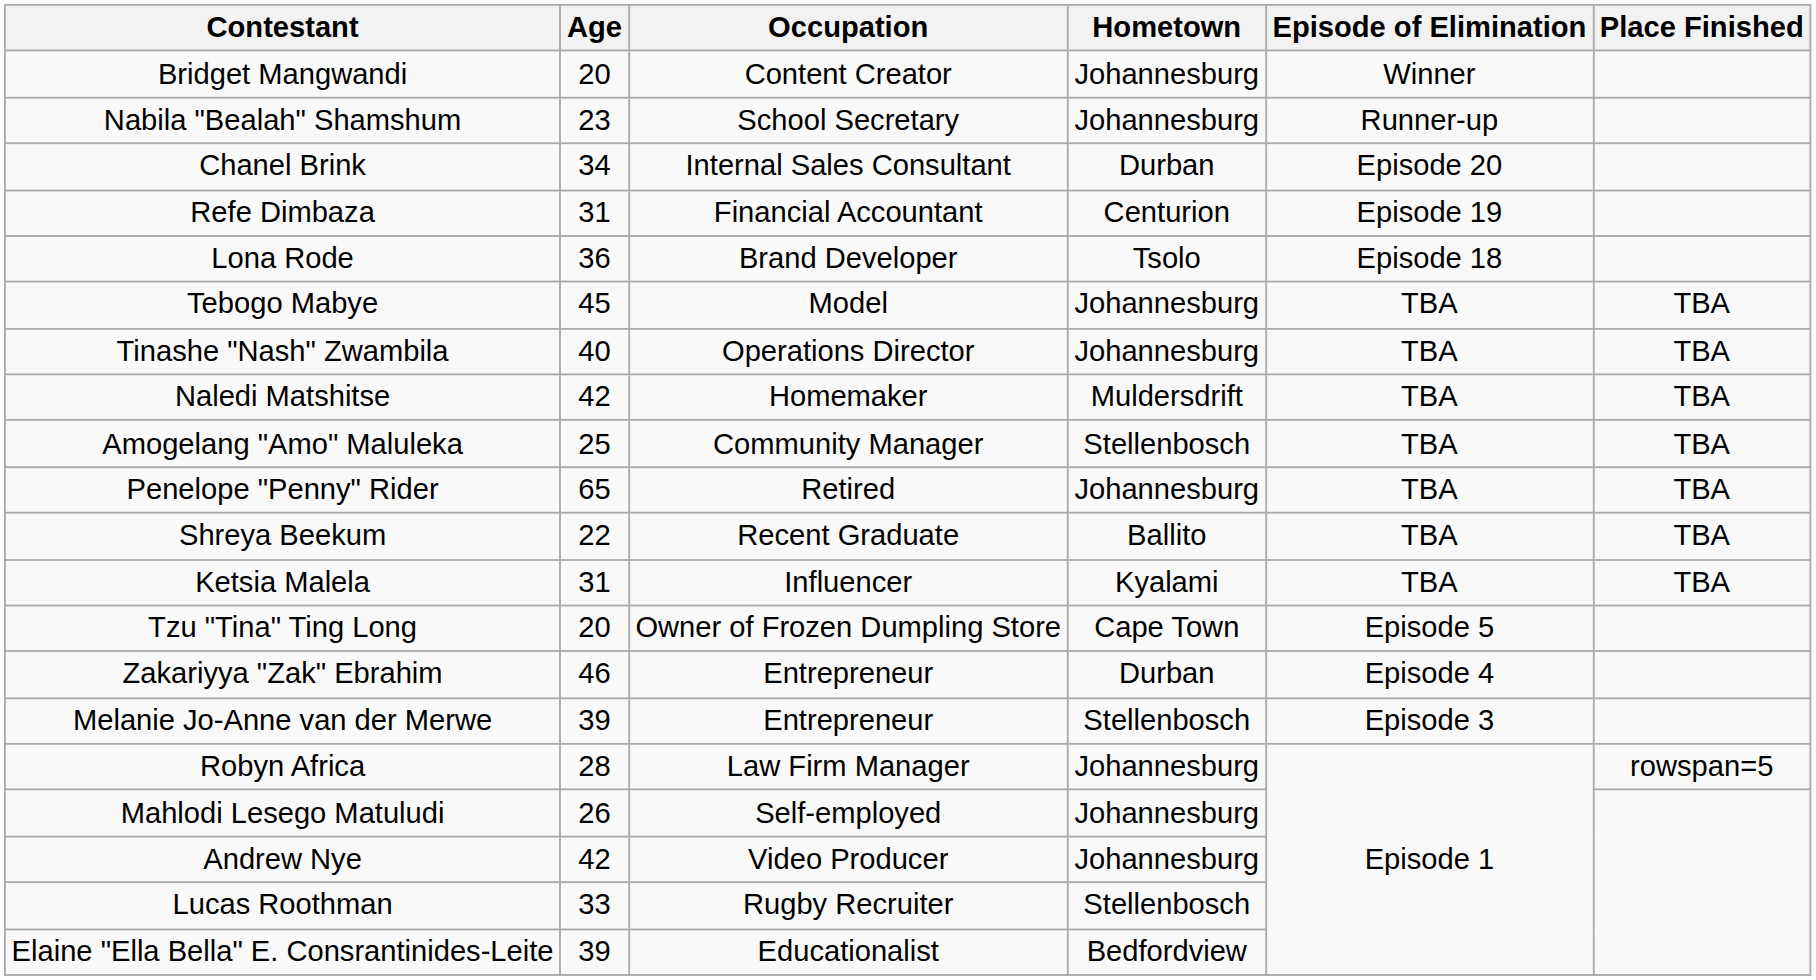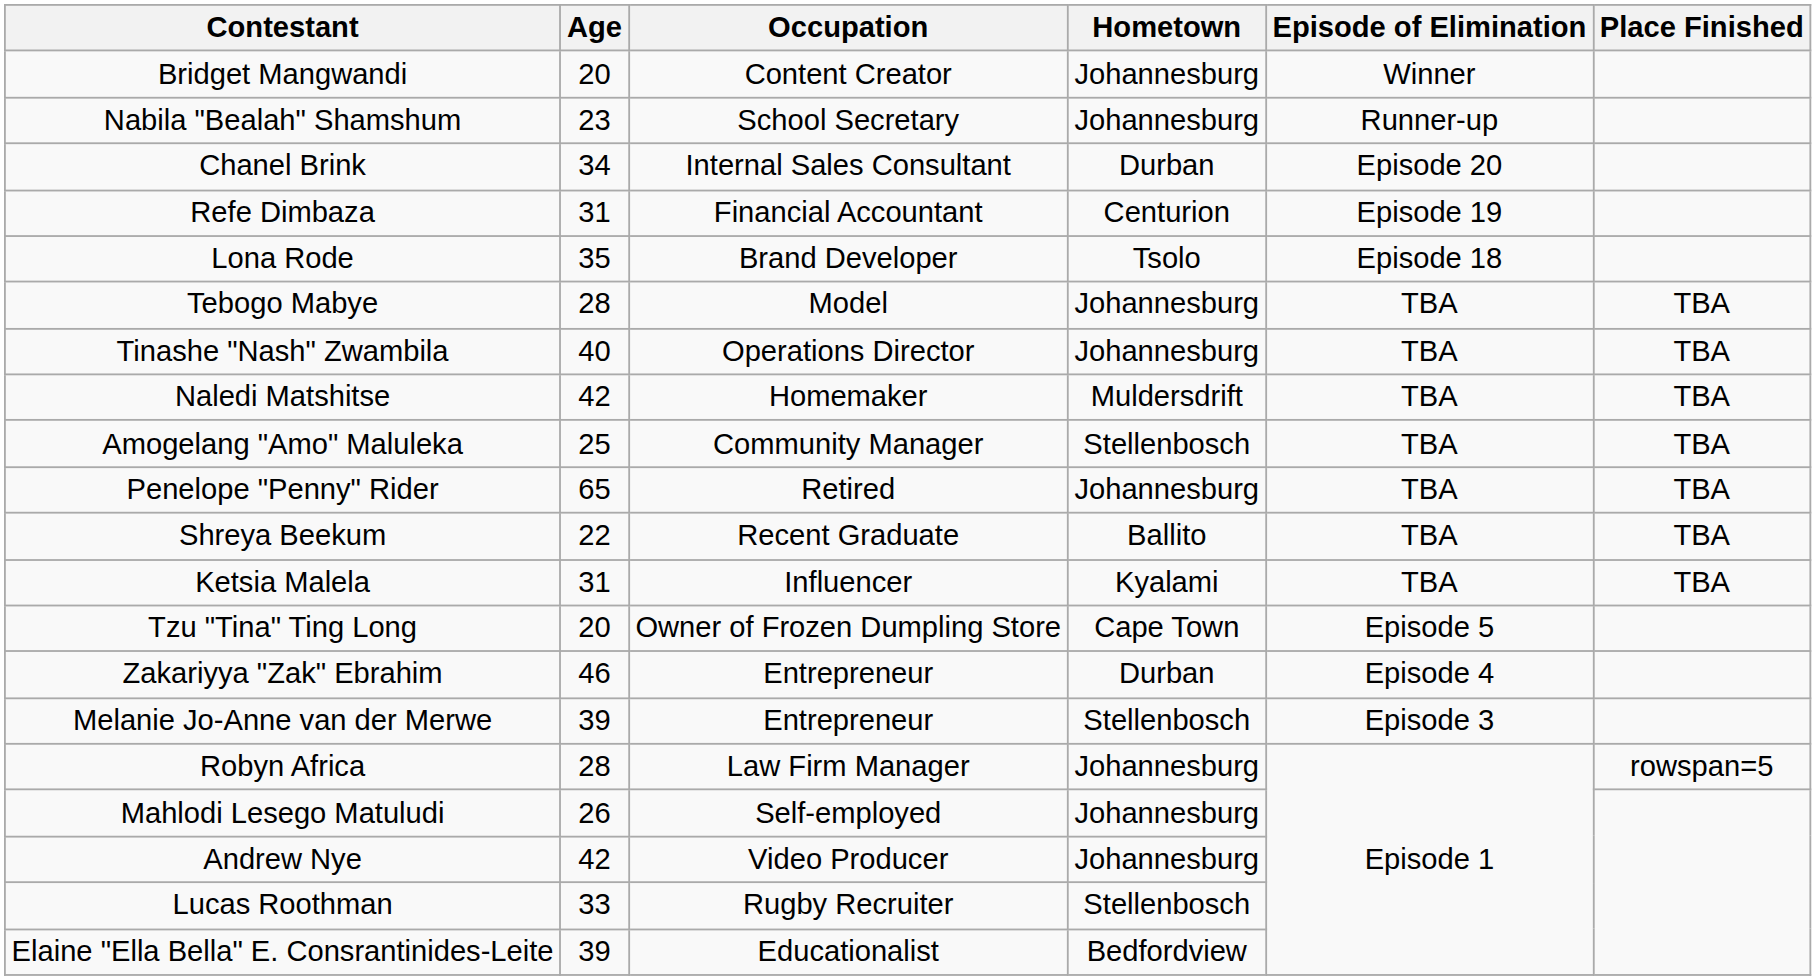(594, 258) 36 -> (594, 258) 35
(594, 304) 45 -> (594, 304) 28
